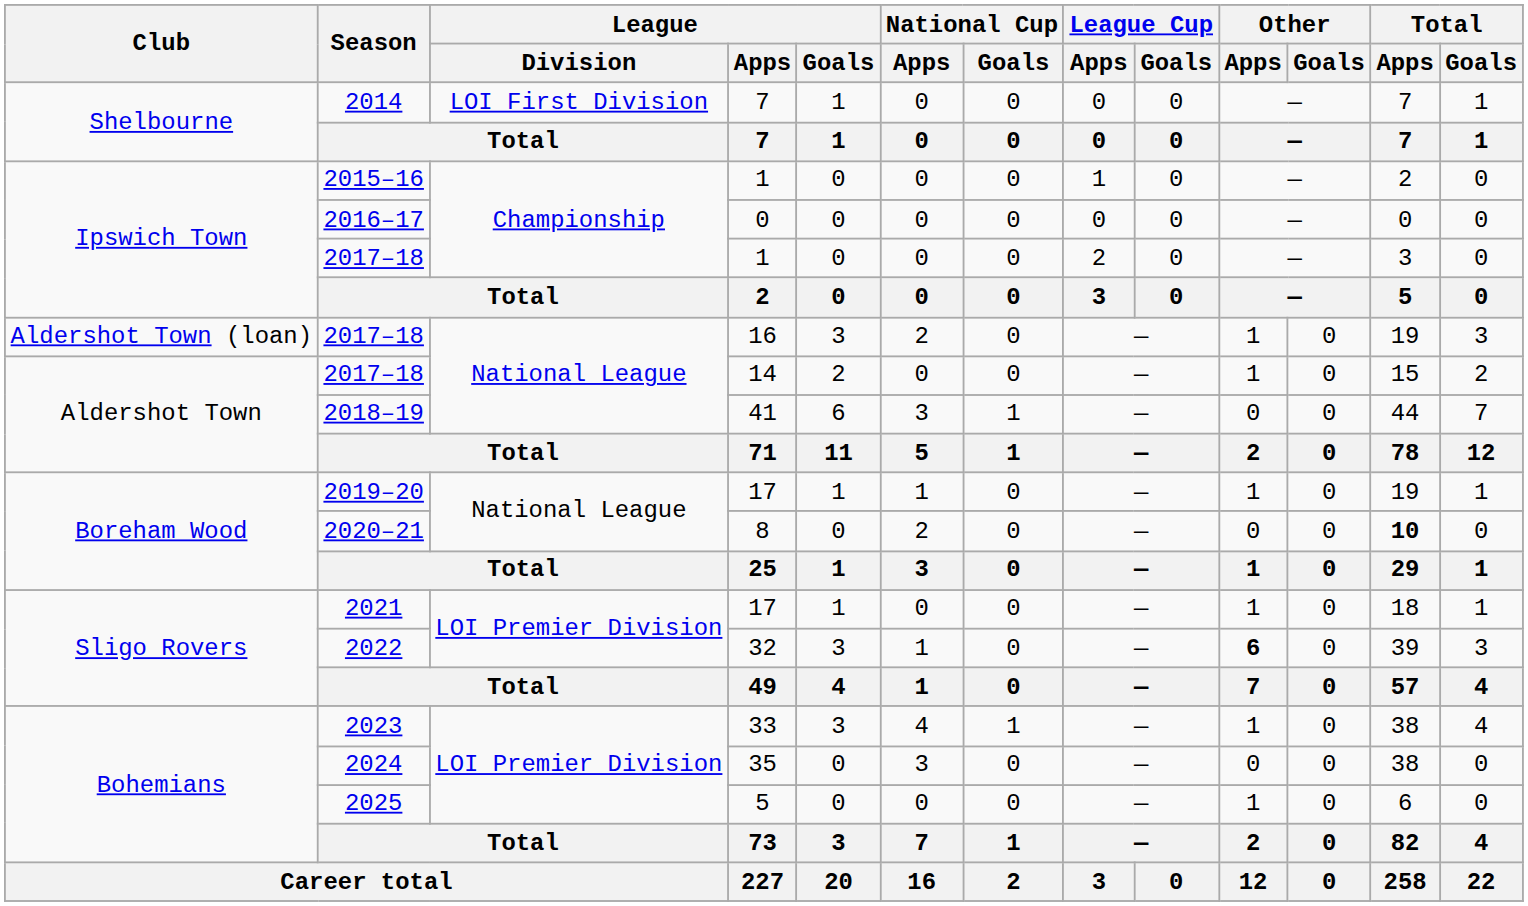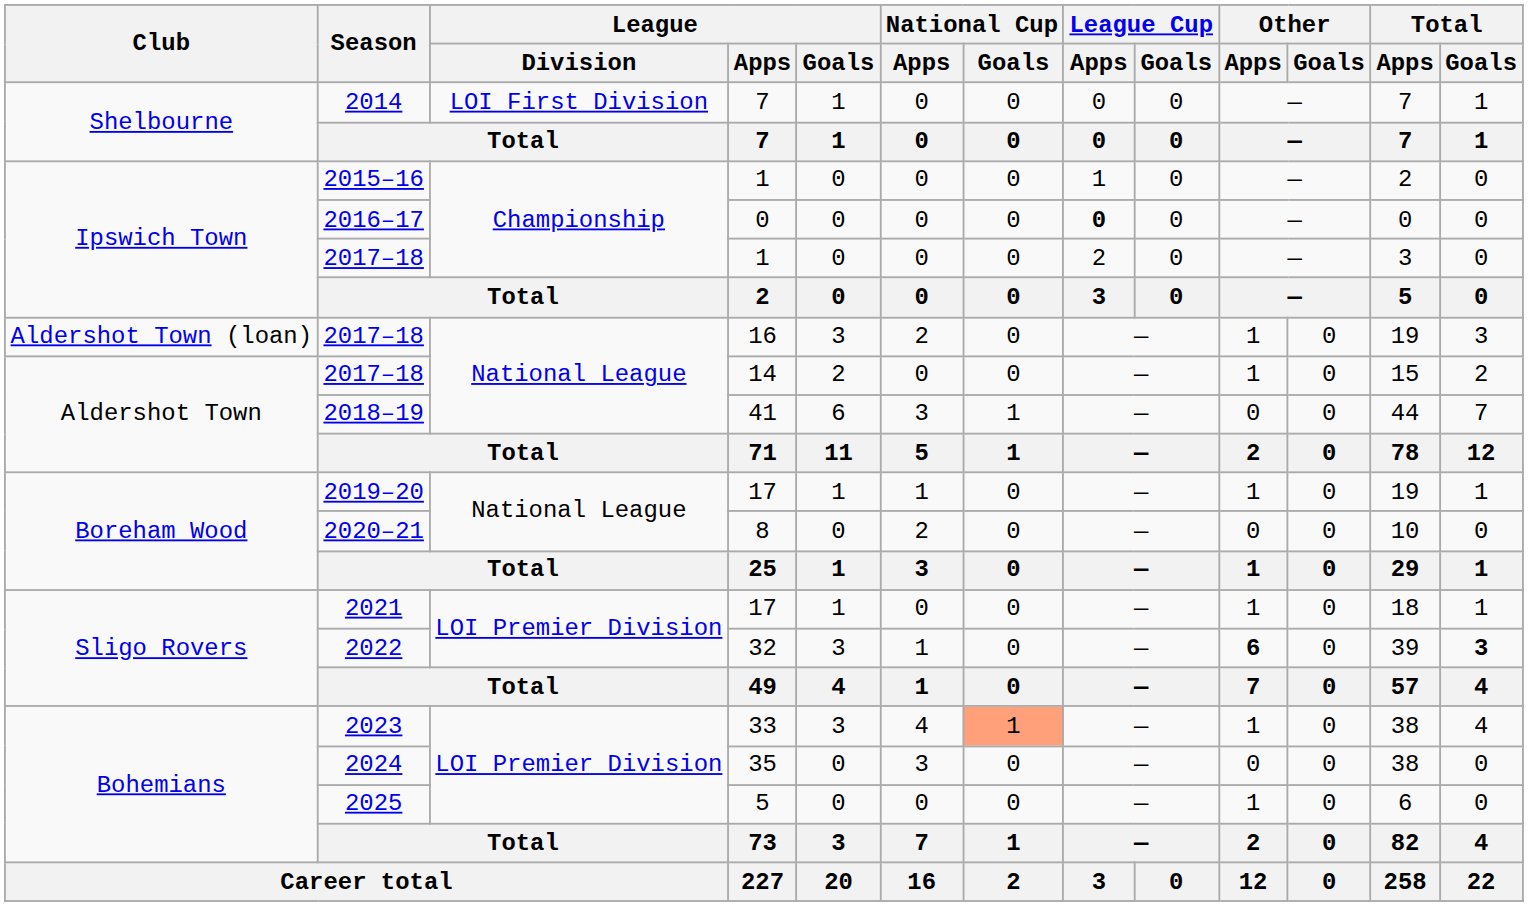(1099, 219) normal -> (1099, 219) bold
(1405, 531) bold -> (1405, 531) normal
(1481, 648) normal -> (1481, 648) bold
(1013, 726) no background -> (1013, 726) lightsalmon background
